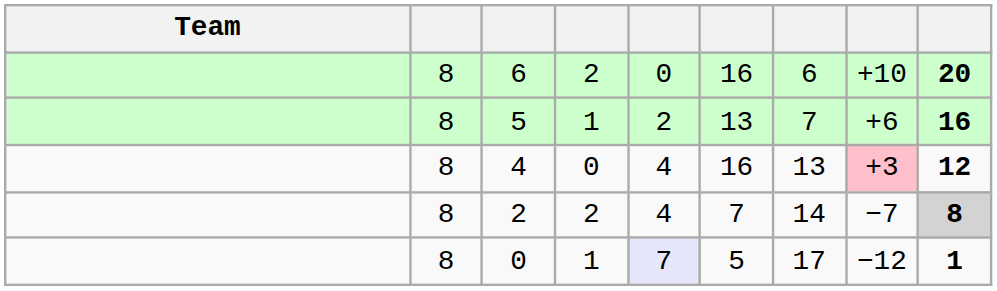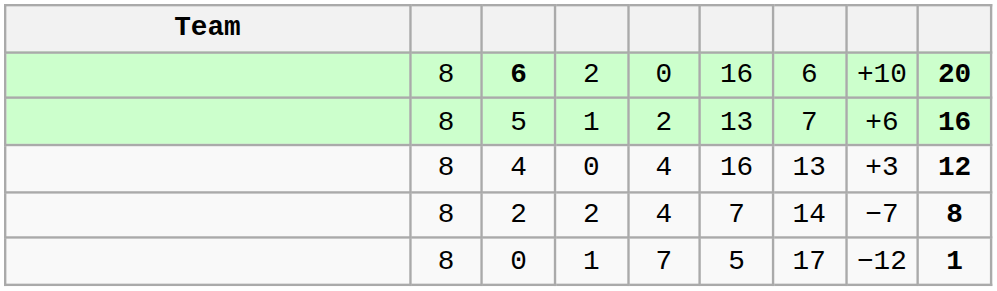(519, 75) normal -> (519, 75) bold
(882, 168) pink background -> (882, 168) no background
(955, 215) lightgrey background -> (955, 215) no background
(664, 261) lavender background -> (664, 261) no background
